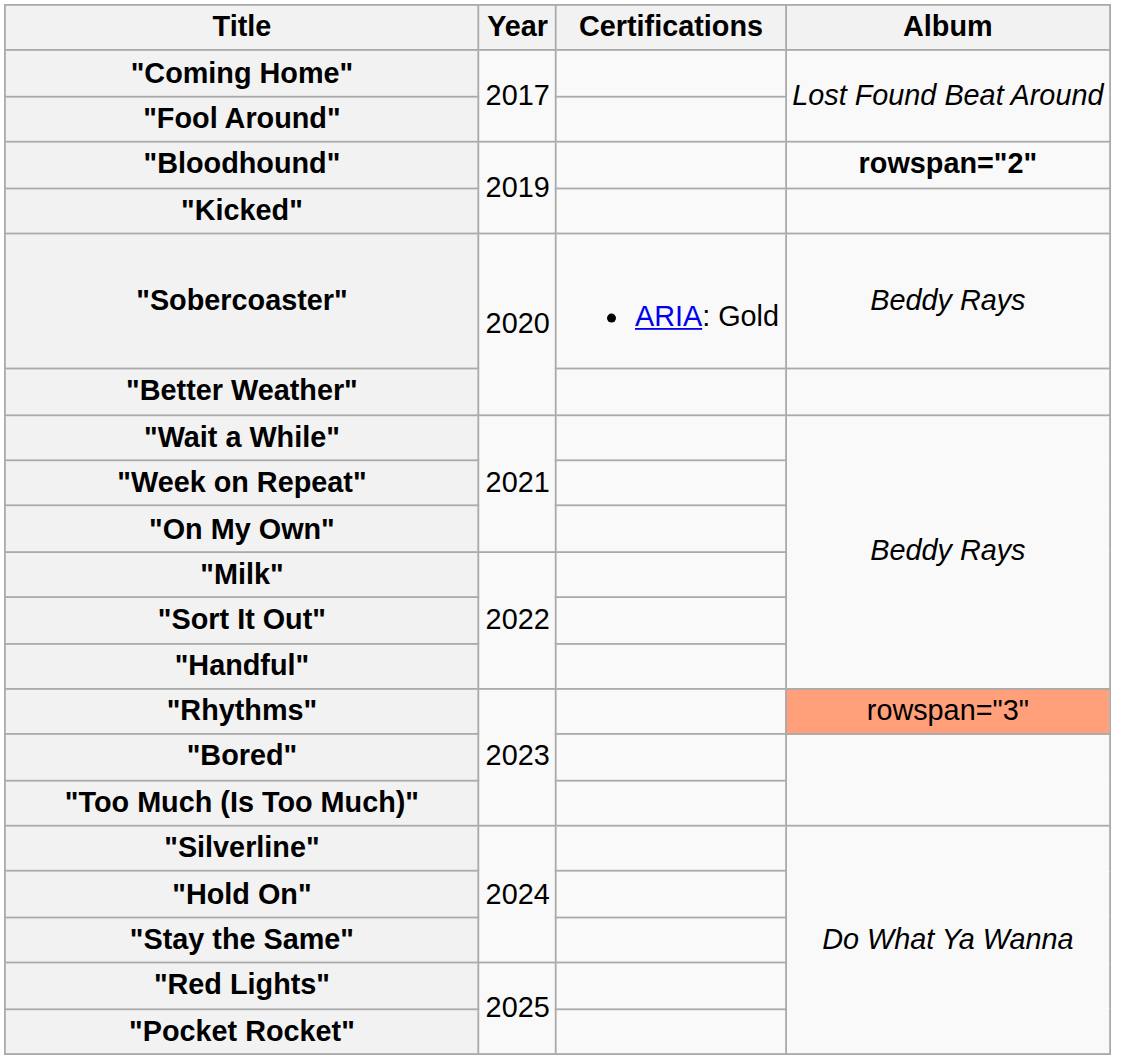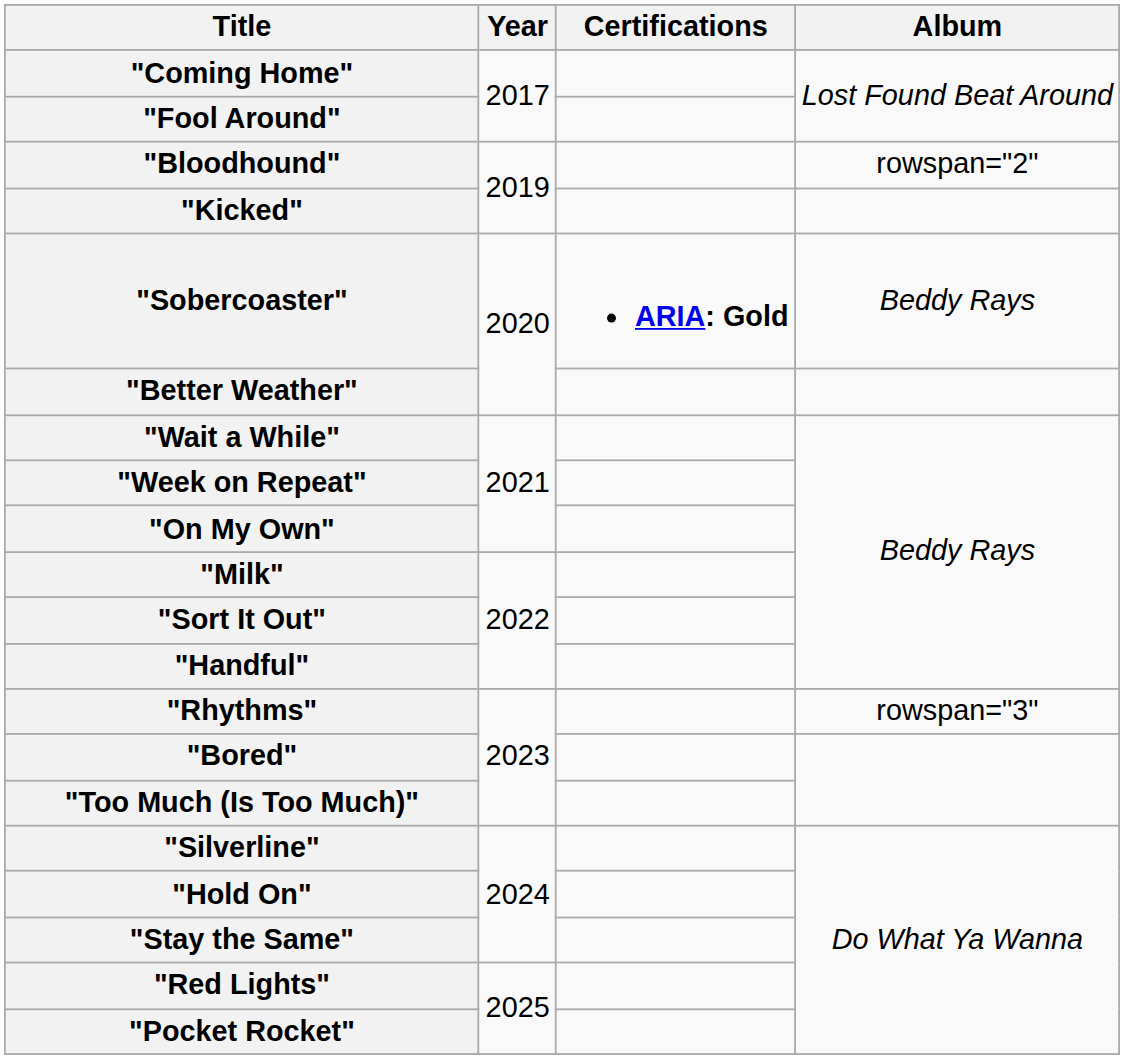(948, 164) bold -> (957, 164) normal
(671, 317) normal -> (676, 317) bold
(948, 711) lightsalmon background -> (957, 711) no background
